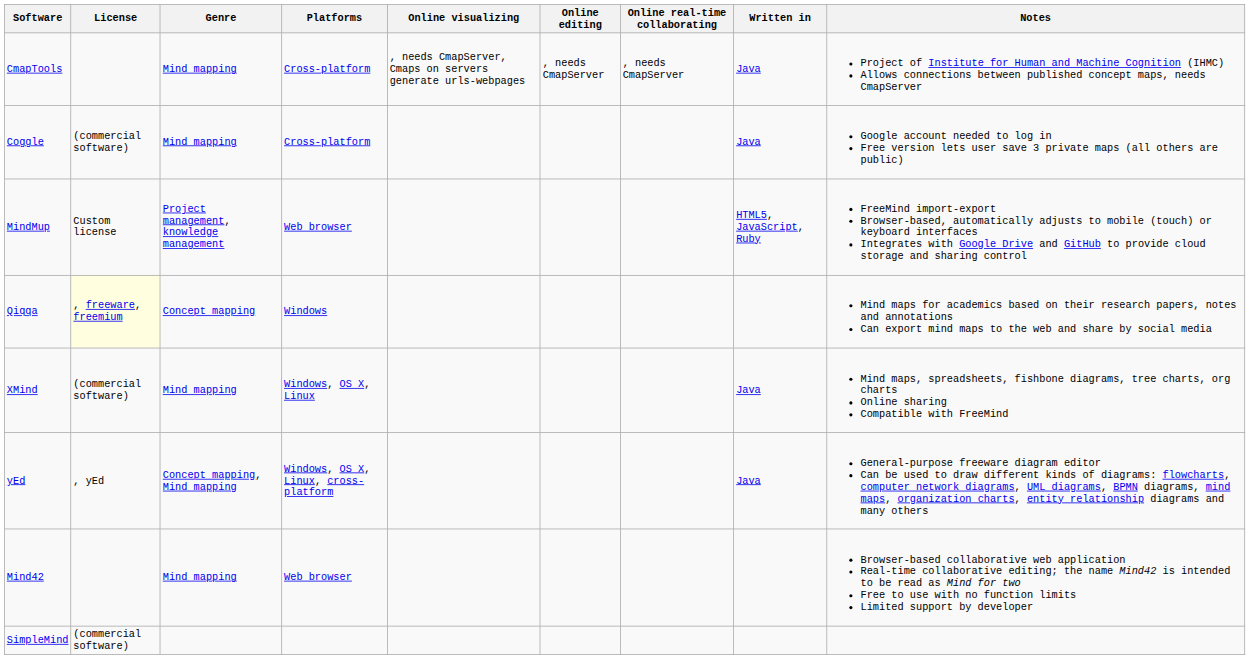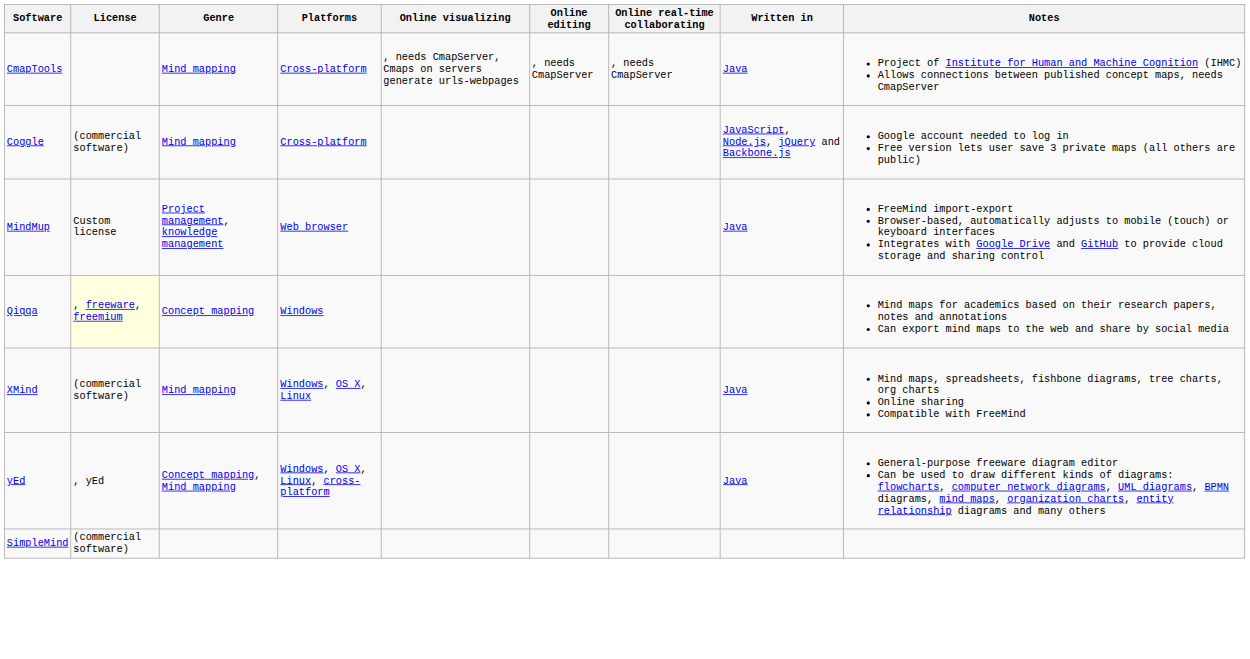(748, 142) Java -> (781, 142) JavaScript, Node.js, jQuery and Backbone.js
(770, 227) HTML5, JavaScript, Ruby -> (735, 227) Java
- row: (25, 577)
